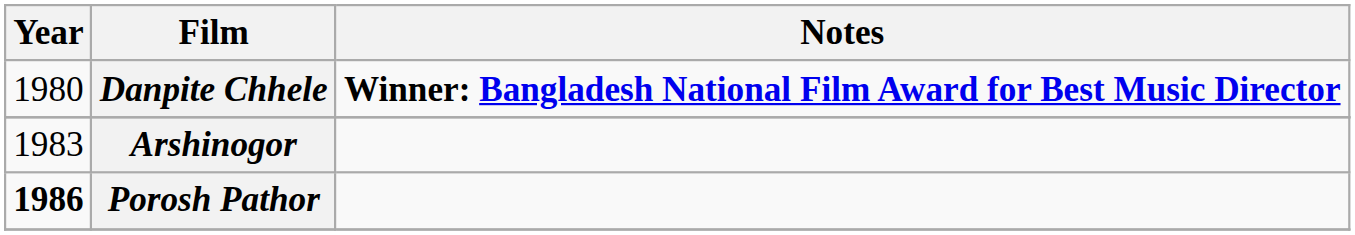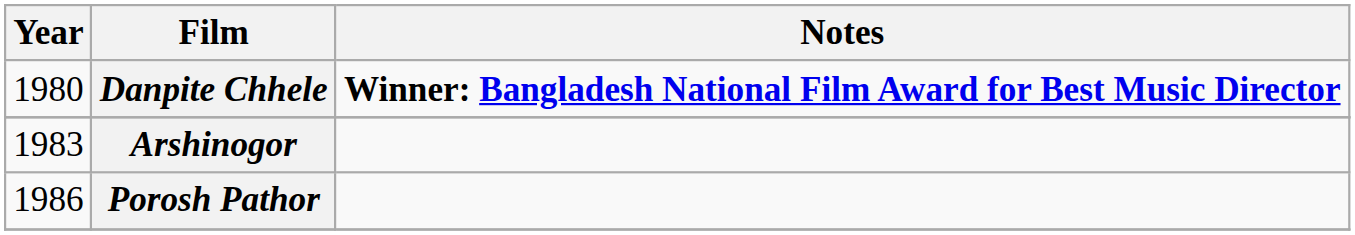(48, 199) bold -> (48, 199) normal
